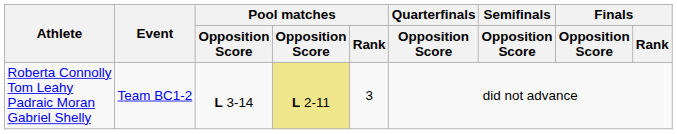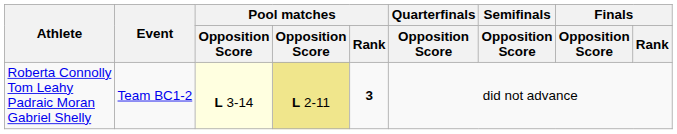(234, 103) no background -> (234, 103) lightyellow background
(369, 95) normal -> (369, 95) bold
